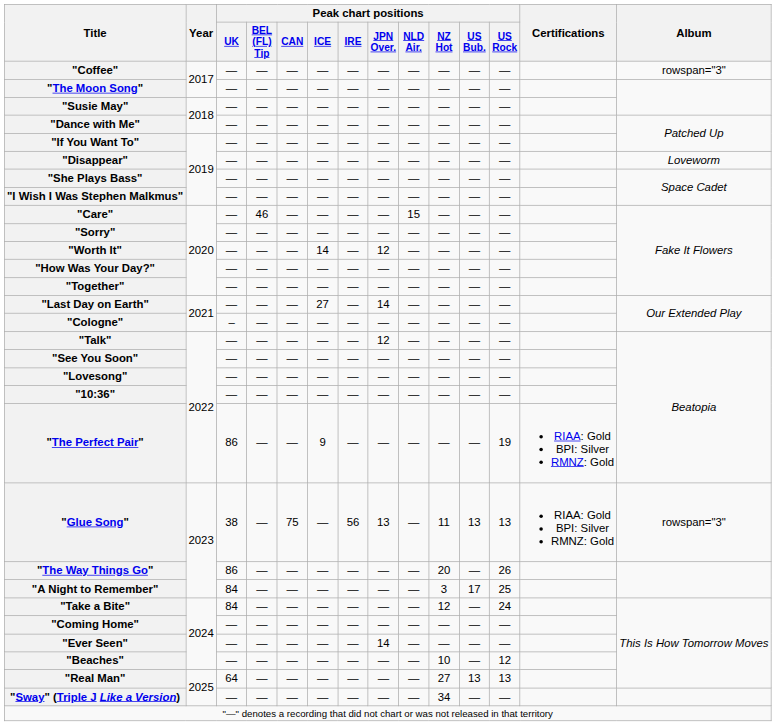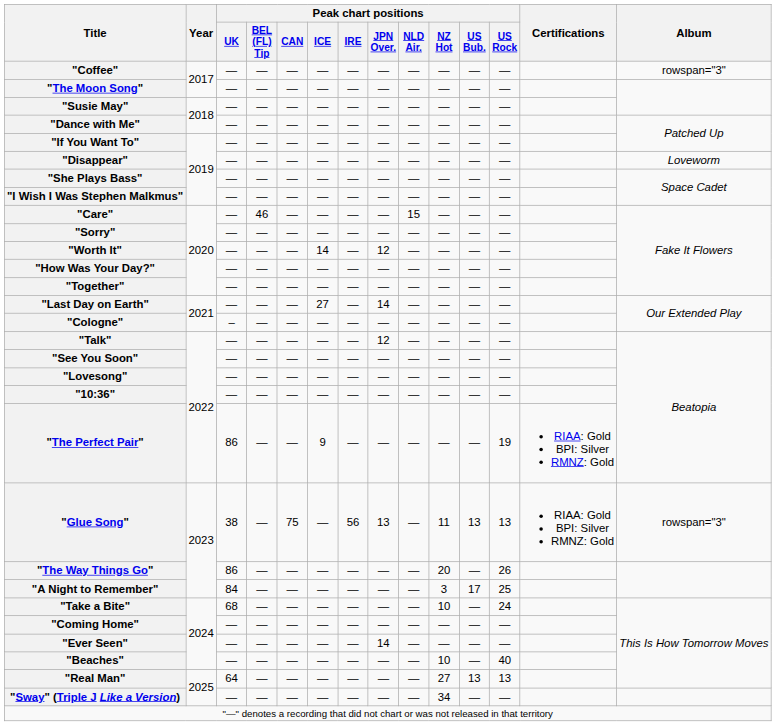(232, 606) 84 -> (232, 606) 68
(444, 606) 12 -> (444, 606) 10
(505, 660) 12 -> (505, 660) 40
